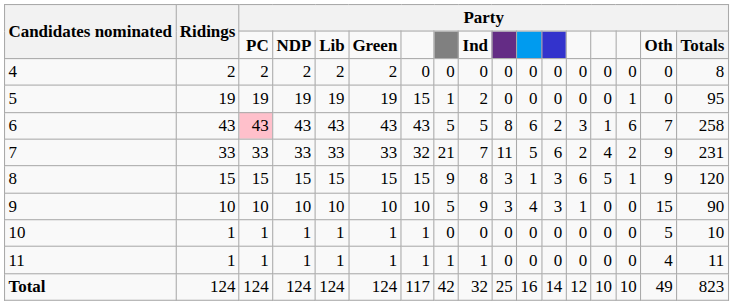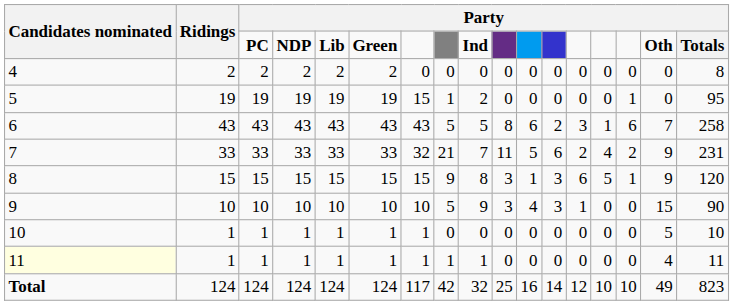(260, 125) pink background -> (260, 125) no background
(17, 260) no background -> (17, 260) lightyellow background
